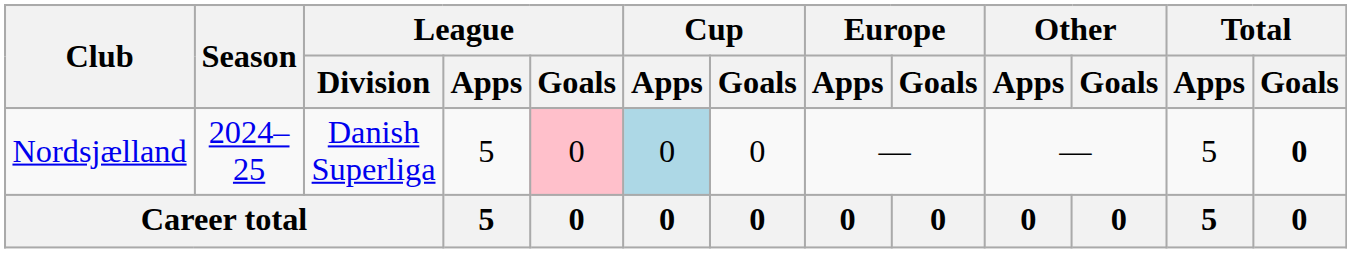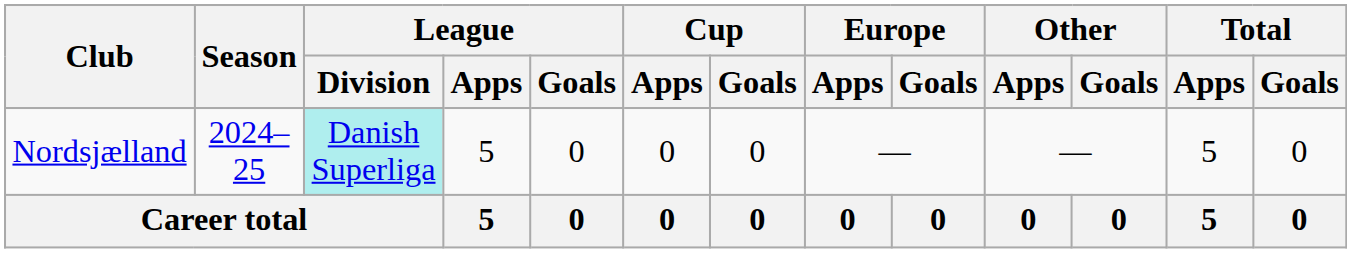(374, 150) no background -> (374, 150) paleturquoise background
(577, 150) pink background -> (577, 150) no background
(667, 150) lightblue background -> (667, 150) no background
(1299, 150) bold -> (1299, 150) normal
